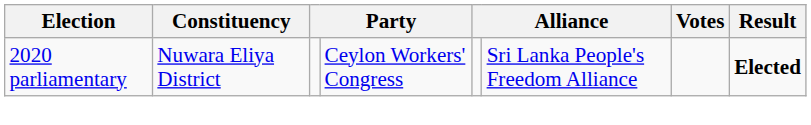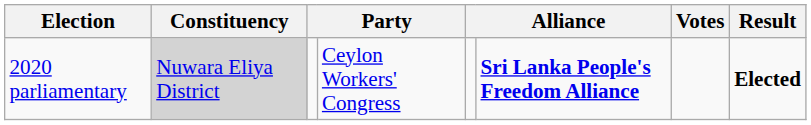(216, 66) no background -> (215, 78) lightgrey background
(565, 66) normal -> (566, 78) bold
